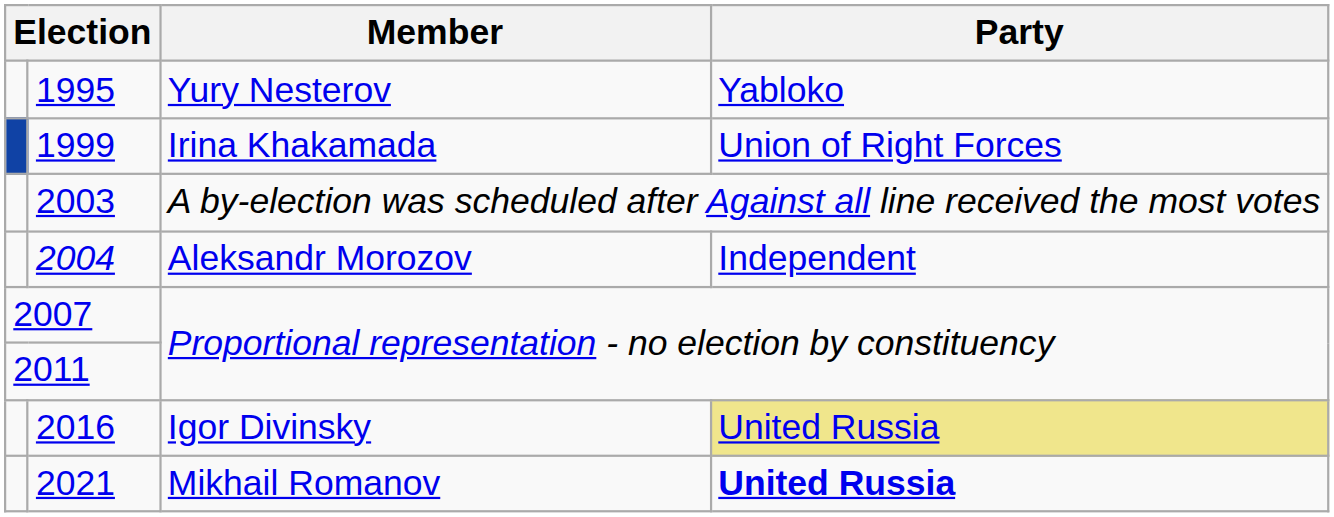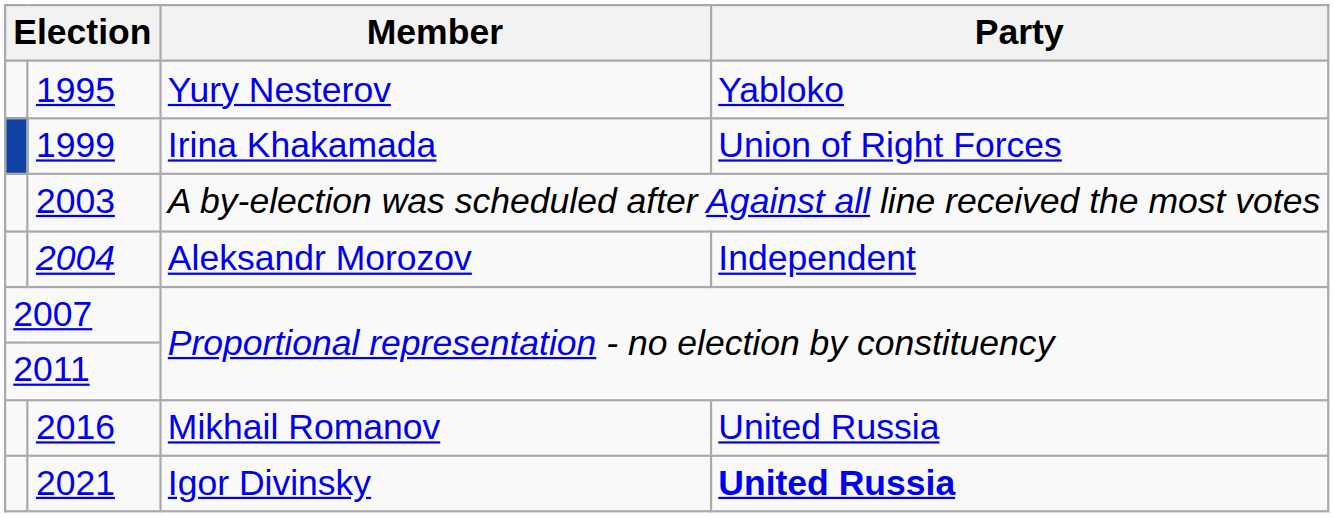(269, 426) Igor Divinsky -> (304, 426) Mikhail Romanov
(829, 426) khaki background -> (829, 426) no background
(304, 483) Mikhail Romanov -> (269, 483) Igor Divinsky
